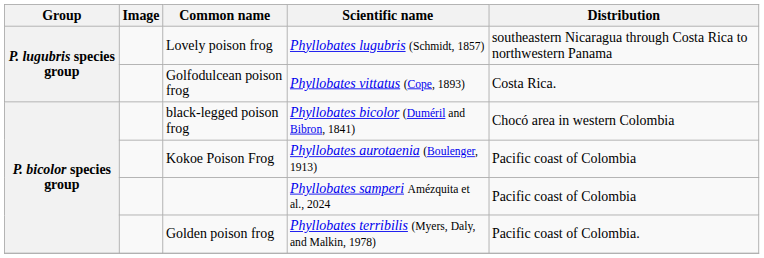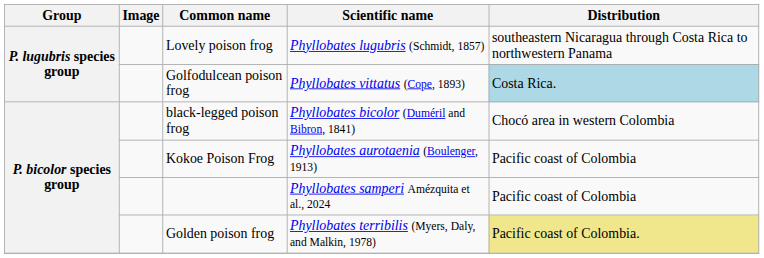(524, 83) no background -> (524, 83) lightblue background
(566, 234) no background -> (566, 234) khaki background
